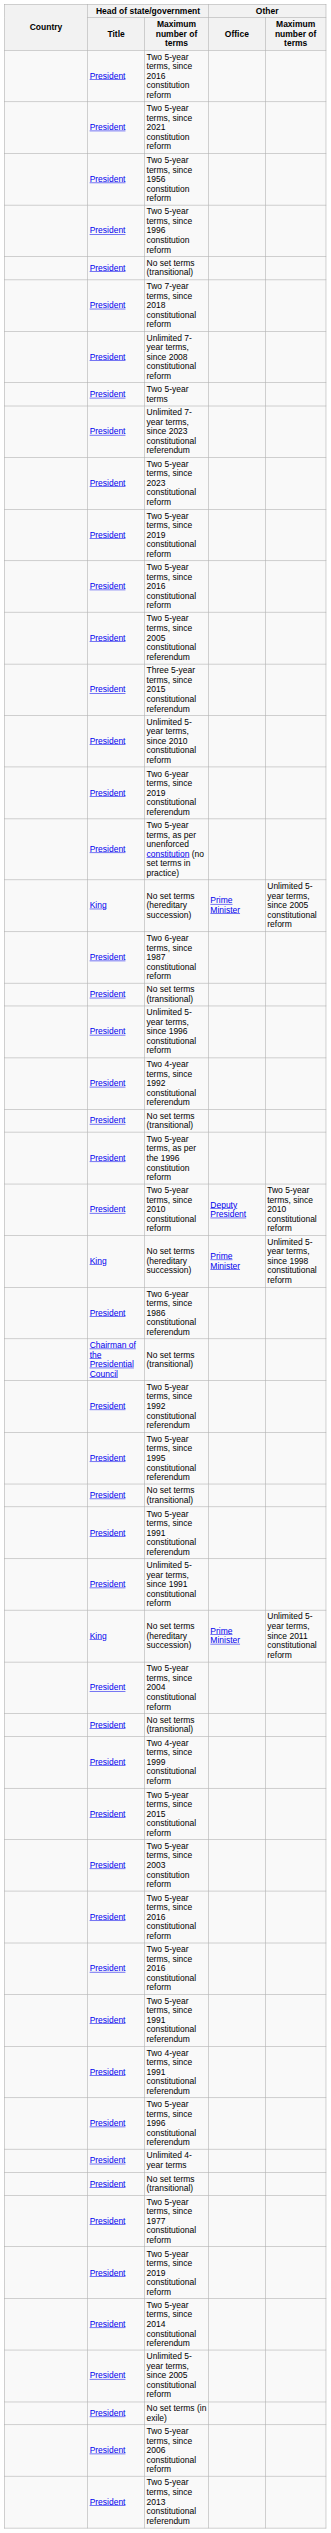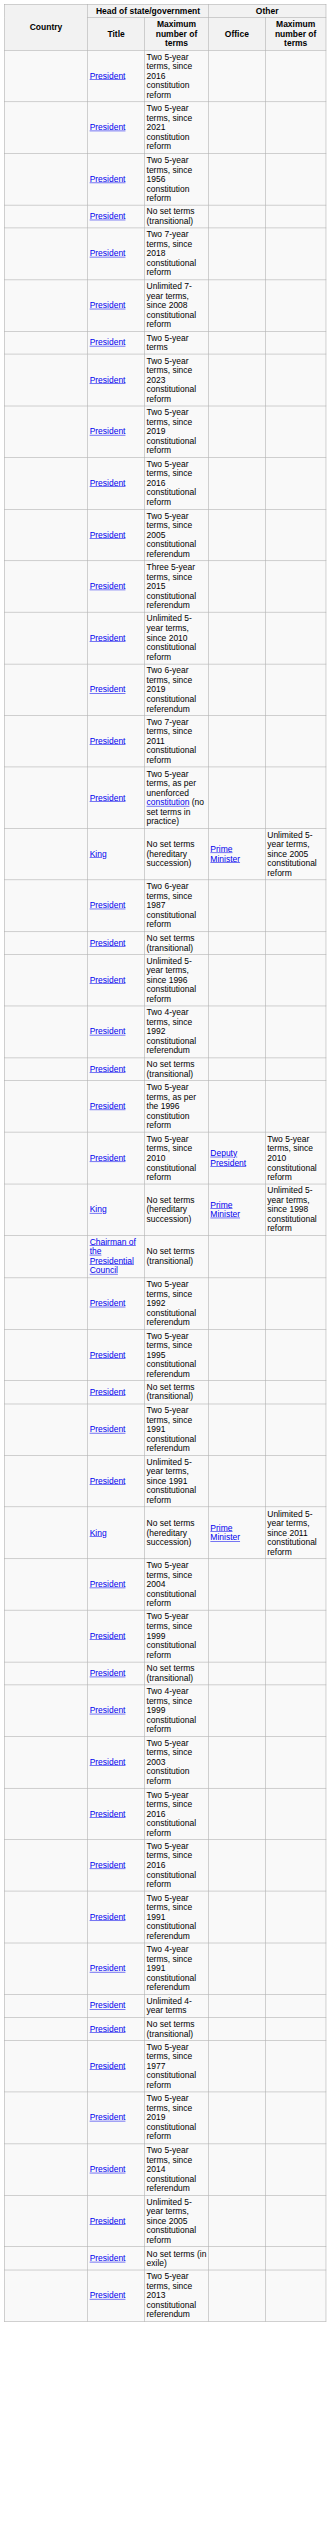- row: (108, 231)
- row: (108, 431)
+ row: (108, 741)
- row: (108, 1313)
+ row: (108, 1636)
- row: (108, 1814)
- row: (108, 2123)
- row: (108, 2450)
